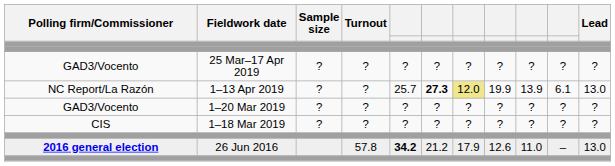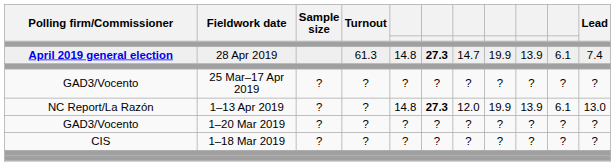+ row: (101, 55)
(405, 90) 25.7 -> (405, 107) 14.8
(468, 90) khaki background -> (468, 107) no background
- row: (101, 147)
